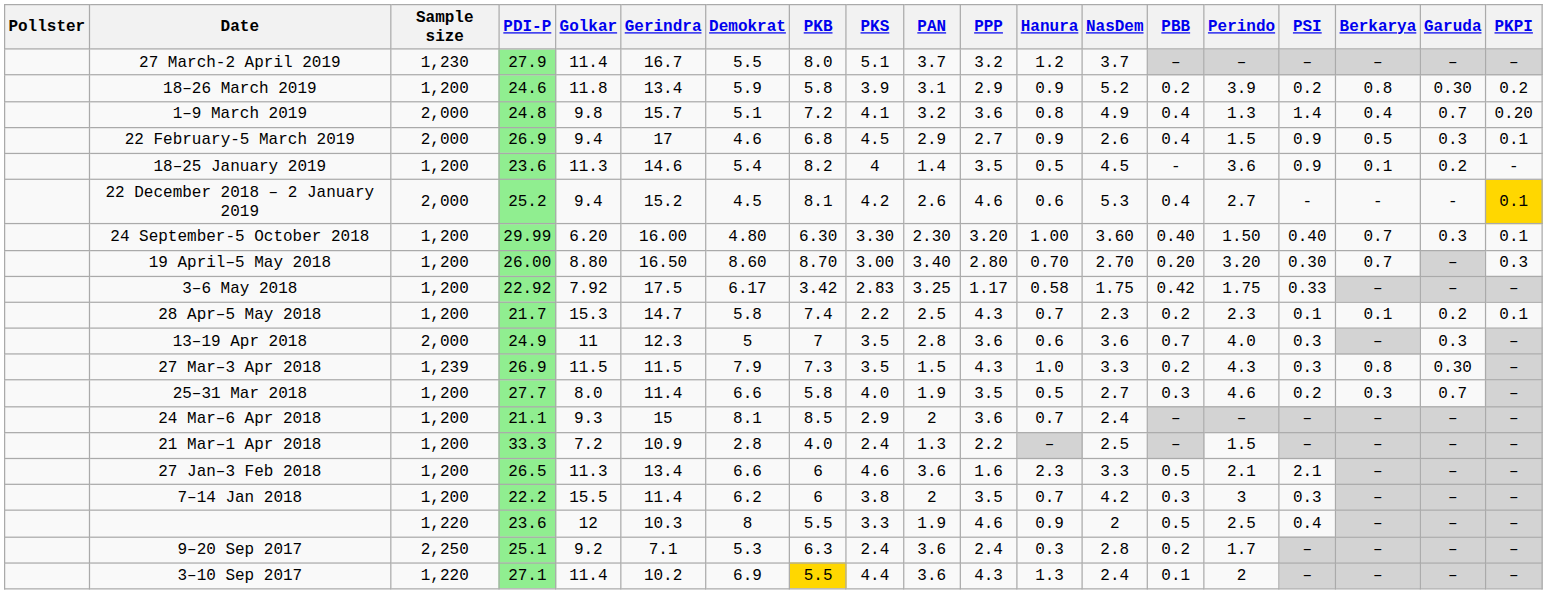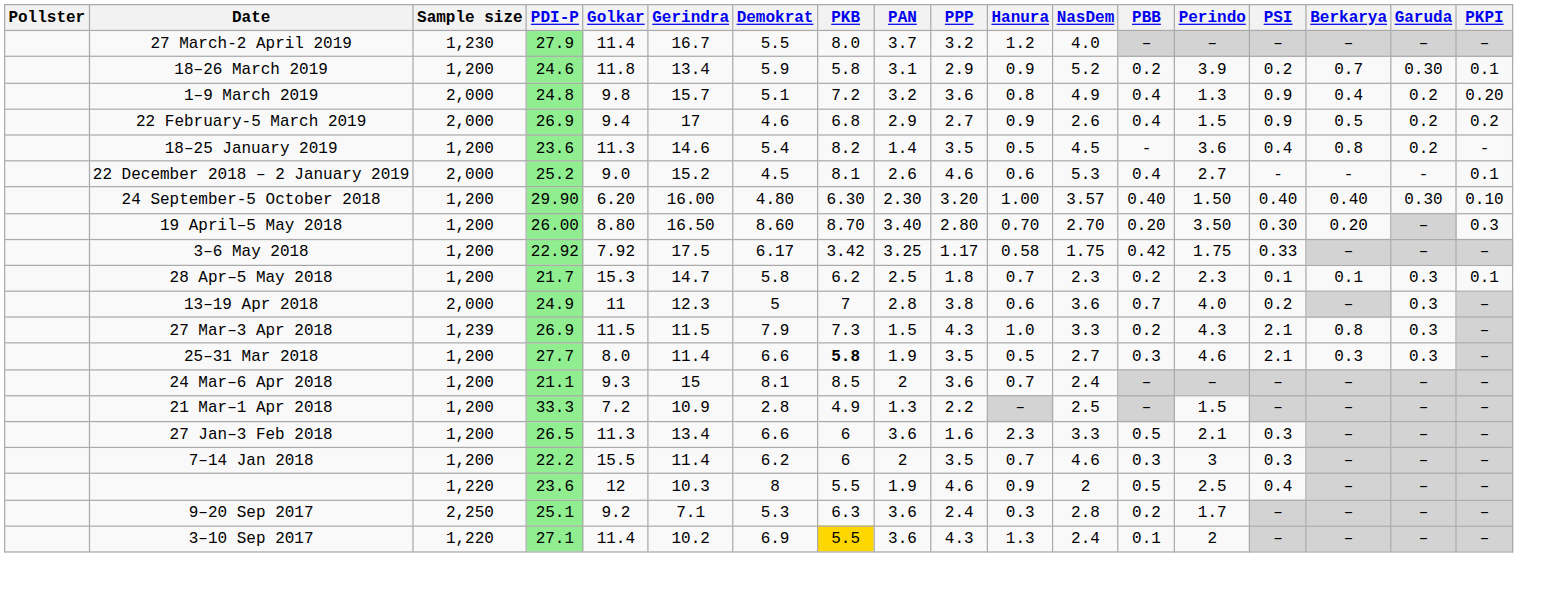- column: (875, 27)
(1115, 62) 3.7 -> (1085, 44) 4.0
(1378, 88) 0.8 -> (1349, 70) 0.7
(1514, 88) 0.2 -> (1484, 70) 0.1
(1307, 114) 1.4 -> (1278, 96) 0.9
(1453, 114) 0.7 -> (1423, 96) 0.2
(1453, 140) 0.3 -> (1423, 122) 0.2
(1514, 140) 0.1 -> (1484, 122) 0.2
(1307, 166) 0.9 -> (1278, 148) 0.4
(1378, 166) 0.1 -> (1349, 148) 0.8
(588, 202) 9.4 -> (616, 174) 9.0
(1514, 202) gold background -> (1484, 174) no background
(527, 237) 29.99 -> (555, 200) 29.90
(1115, 237) 3.60 -> (1085, 200) 3.57
(1378, 237) 0.7 -> (1349, 200) 0.40
(1453, 237) 0.3 -> (1423, 200) 0.30
(1514, 237) 0.1 -> (1484, 200) 0.10
(1242, 263) 3.20 -> (1212, 226) 3.50
(1378, 263) 0.7 -> (1349, 226) 0.20
(818, 315) 7.4 -> (846, 278) 6.2
(989, 315) 4.3 -> (959, 278) 1.8
(1453, 315) 0.2 -> (1423, 278) 0.3
(989, 341) 3.6 -> (959, 304) 3.8
(1307, 341) 0.3 -> (1278, 304) 0.2
(1307, 367) 0.3 -> (1278, 330) 2.1
(1453, 367) 0.30 -> (1423, 330) 0.3
(818, 393) normal -> (846, 356) bold
(1307, 393) 0.2 -> (1278, 356) 2.1
(1453, 393) 0.7 -> (1423, 356) 0.3
(818, 445) 4.0 -> (846, 409) 4.9
(1307, 472) 2.1 -> (1278, 435) 0.3
(1115, 498) 4.2 -> (1085, 461) 4.6
